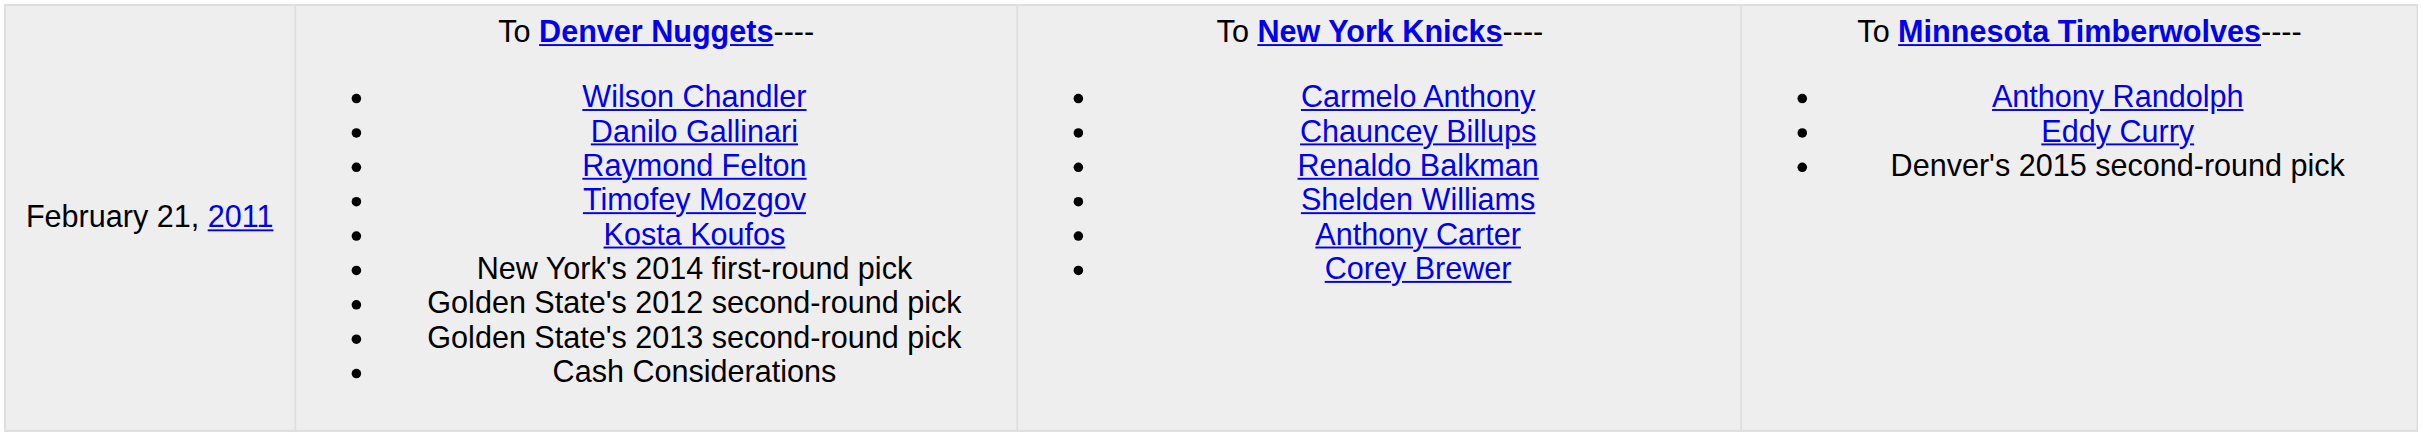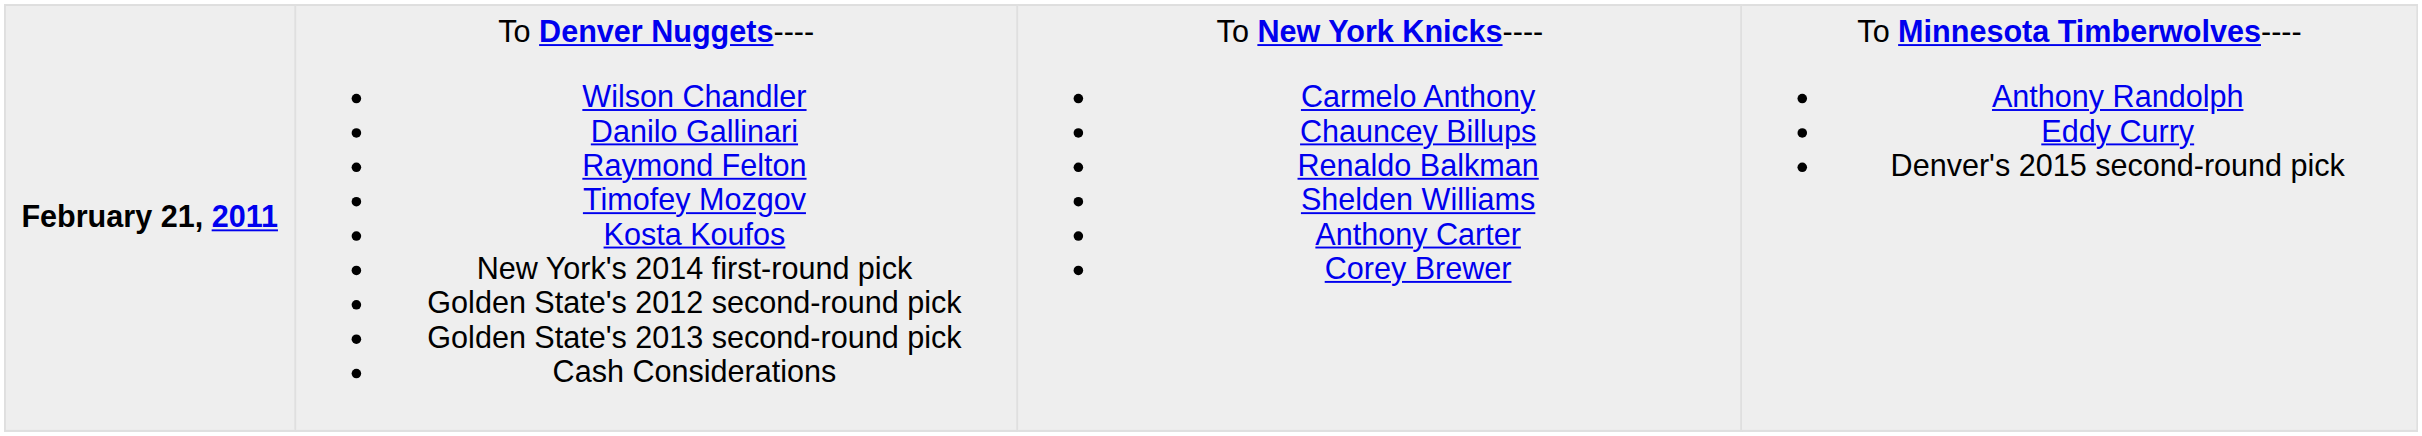(150, 217) normal -> (150, 217) bold
